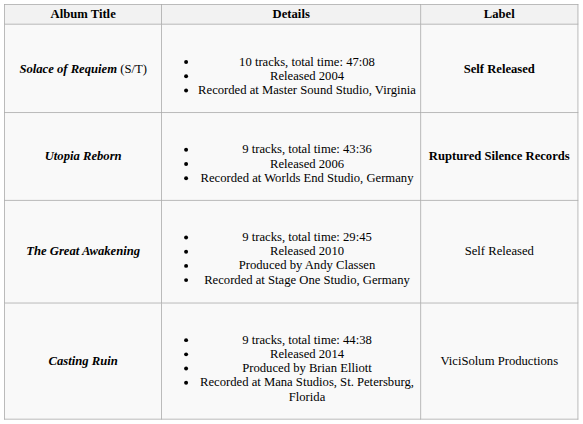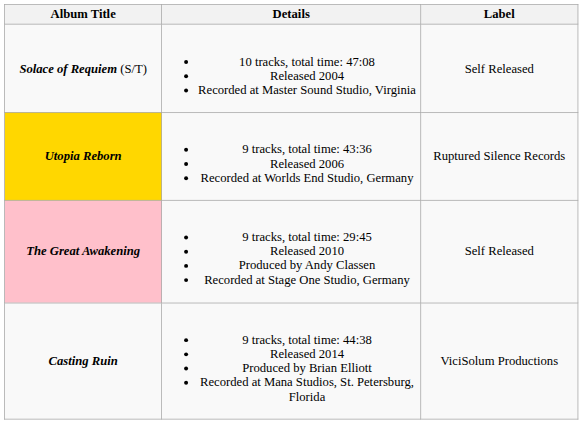(499, 68) bold -> (499, 68) normal
(83, 156) no background -> (83, 156) gold background
(499, 156) bold -> (499, 156) normal
(83, 251) no background -> (83, 251) pink background
